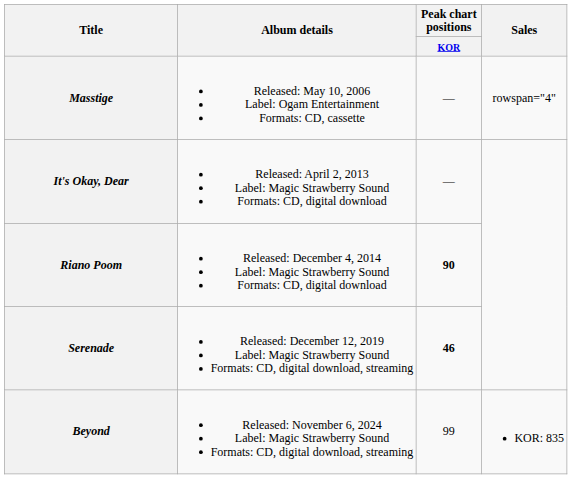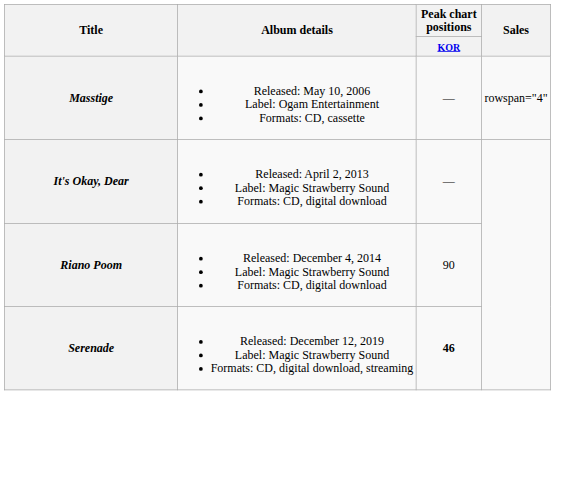(449, 264) bold -> (449, 264) normal
- row: (91, 431)
